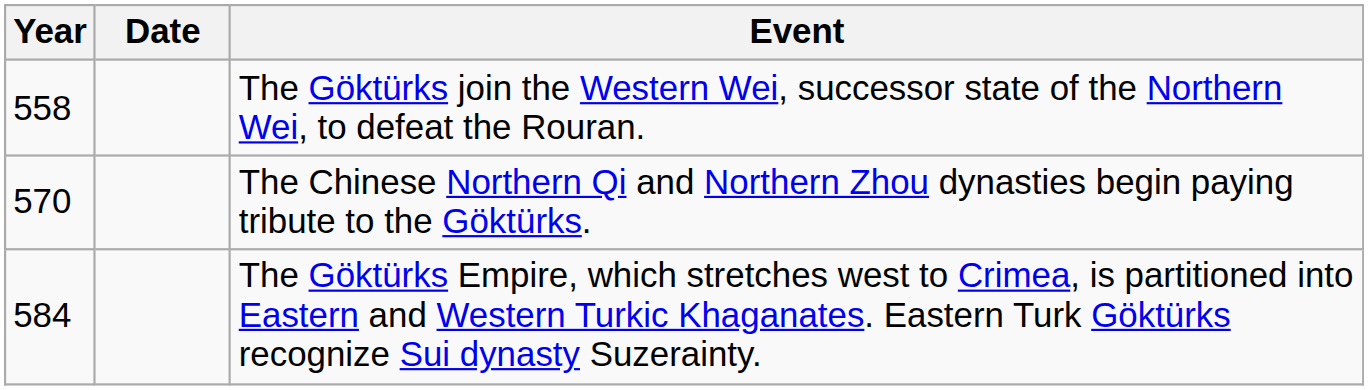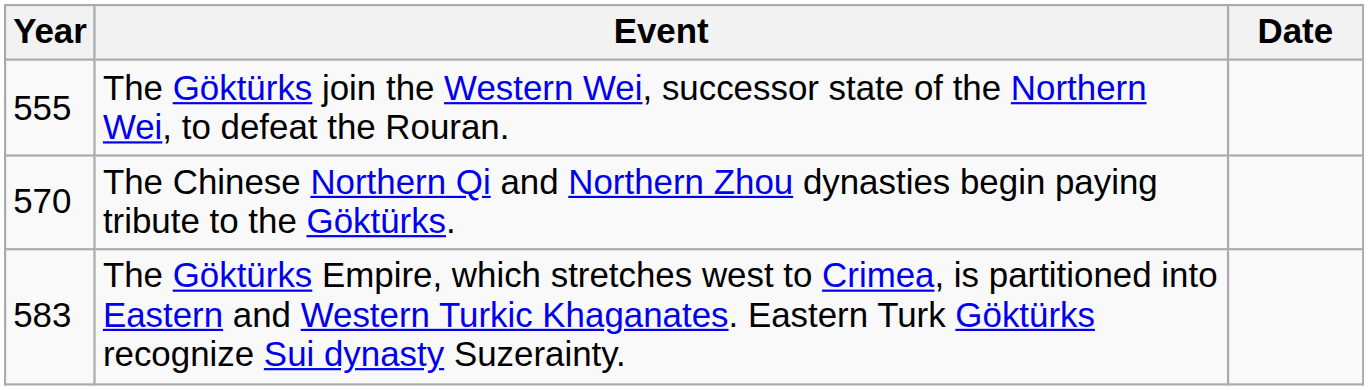columns swapped: (163, 32) <-> (797, 32)
(42, 107) 558 -> (42, 107) 555
(42, 315) 584 -> (42, 315) 583
